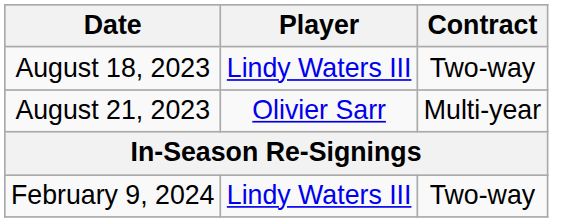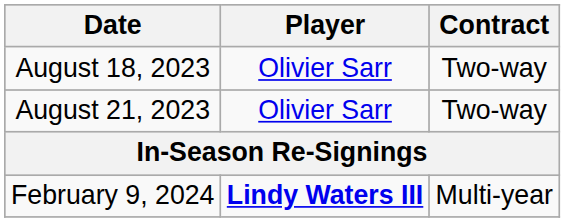(319, 68) Lindy Waters III -> (325, 68) Olivier Sarr
(482, 110) Multi-year -> (494, 110) Two-way
(319, 195) normal -> (325, 195) bold
(482, 195) Two-way -> (494, 195) Multi-year
